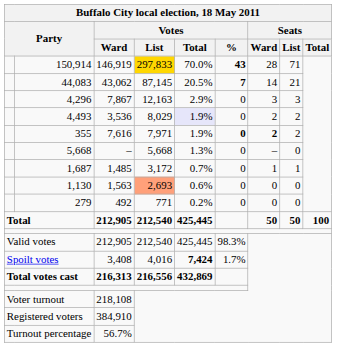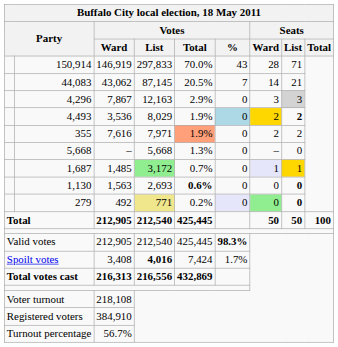(154, 64) gold background -> (154, 64) no background
(240, 64) bold -> (242, 64) normal
(243, 82) bold -> (245, 82) normal
(298, 99) no background -> (299, 99) lightgrey background
(201, 116) lavender background -> (201, 116) no background
(243, 116) no background -> (245, 116) lightblue background
(274, 116) no background -> (276, 116) gold background
(298, 116) normal -> (299, 116) bold
(201, 133) no background -> (201, 133) lightsalmon background
(243, 133) bold -> (245, 133) normal
(274, 133) bold -> (276, 133) normal
(160, 168) no background -> (160, 168) lightgreen background
(274, 168) no background -> (276, 168) lavender background
(298, 168) no background -> (299, 168) gold background
(160, 185) lightsalmon background -> (160, 185) no background
(201, 185) normal -> (200, 185) bold
(298, 185) normal -> (299, 185) bold
(164, 202) no background -> (164, 202) khaki background
(243, 202) no background -> (245, 202) lavender background
(274, 202) no background -> (276, 202) lightgreen background
(298, 202) normal -> (299, 202) bold
(232, 242) normal -> (232, 242) bold
(160, 259) normal -> (160, 259) bold
(200, 259) bold -> (200, 259) normal
